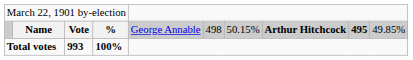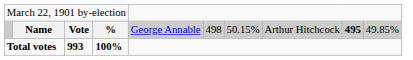(305, 30) bold -> (302, 30) normal
